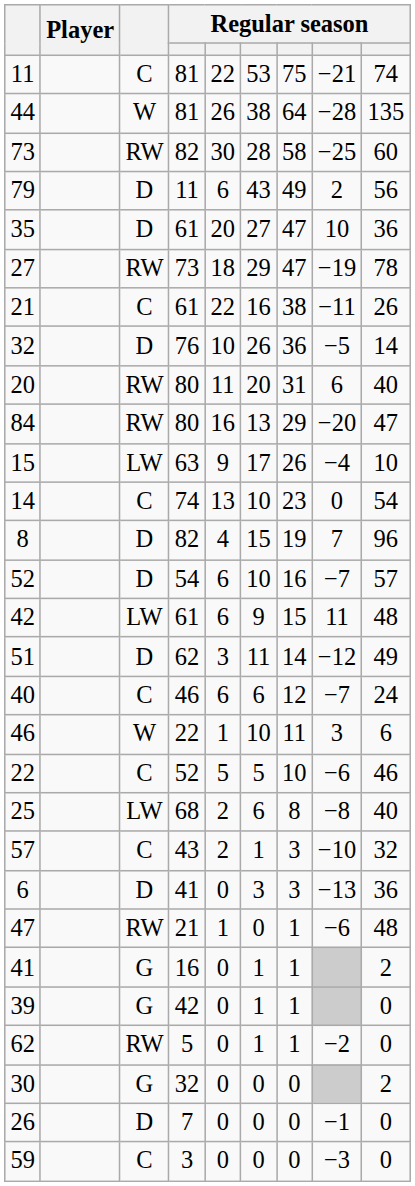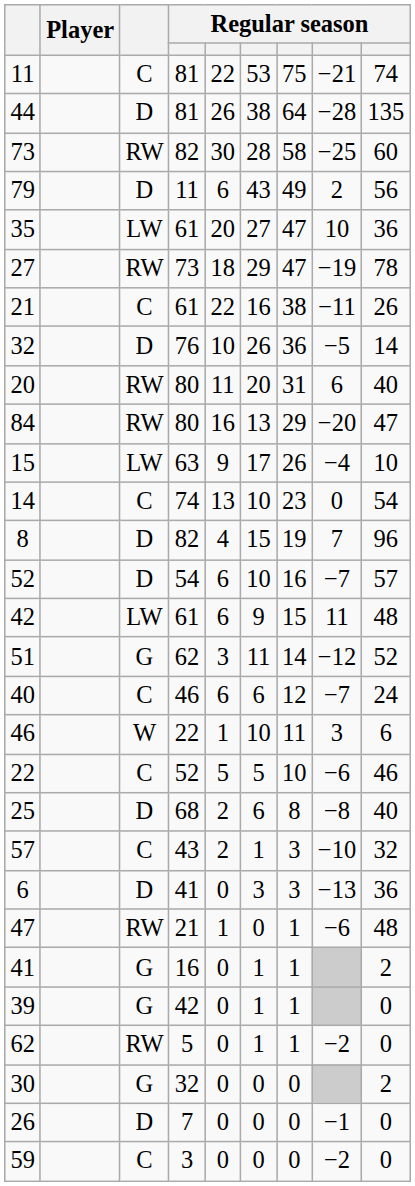(144, 112) W -> (144, 112) D
(144, 229) D -> (144, 229) LW
(144, 656) D -> (144, 656) G
(386, 656) 49 -> (386, 656) 52
(144, 811) LW -> (144, 811) D
(337, 1161) −3 -> (337, 1161) −2
